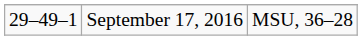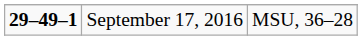(43, 19) normal -> (43, 19) bold
